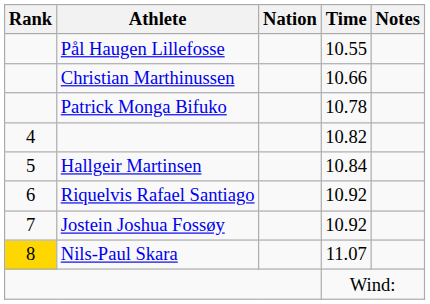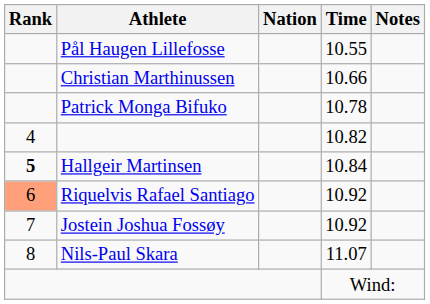(31, 166) normal -> (31, 166) bold
(31, 195) no background -> (31, 195) lightsalmon background
(31, 254) gold background -> (31, 254) no background
